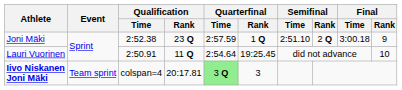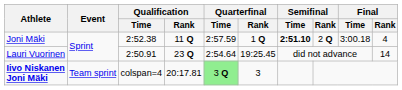(184, 40) 23 Q -> (184, 40) 11 Q
(295, 40) normal -> (295, 40) bold
(384, 40) 9 -> (385, 40) 4
(184, 54) 11 Q -> (184, 54) 23 Q
(384, 54) 10 -> (385, 54) 14
